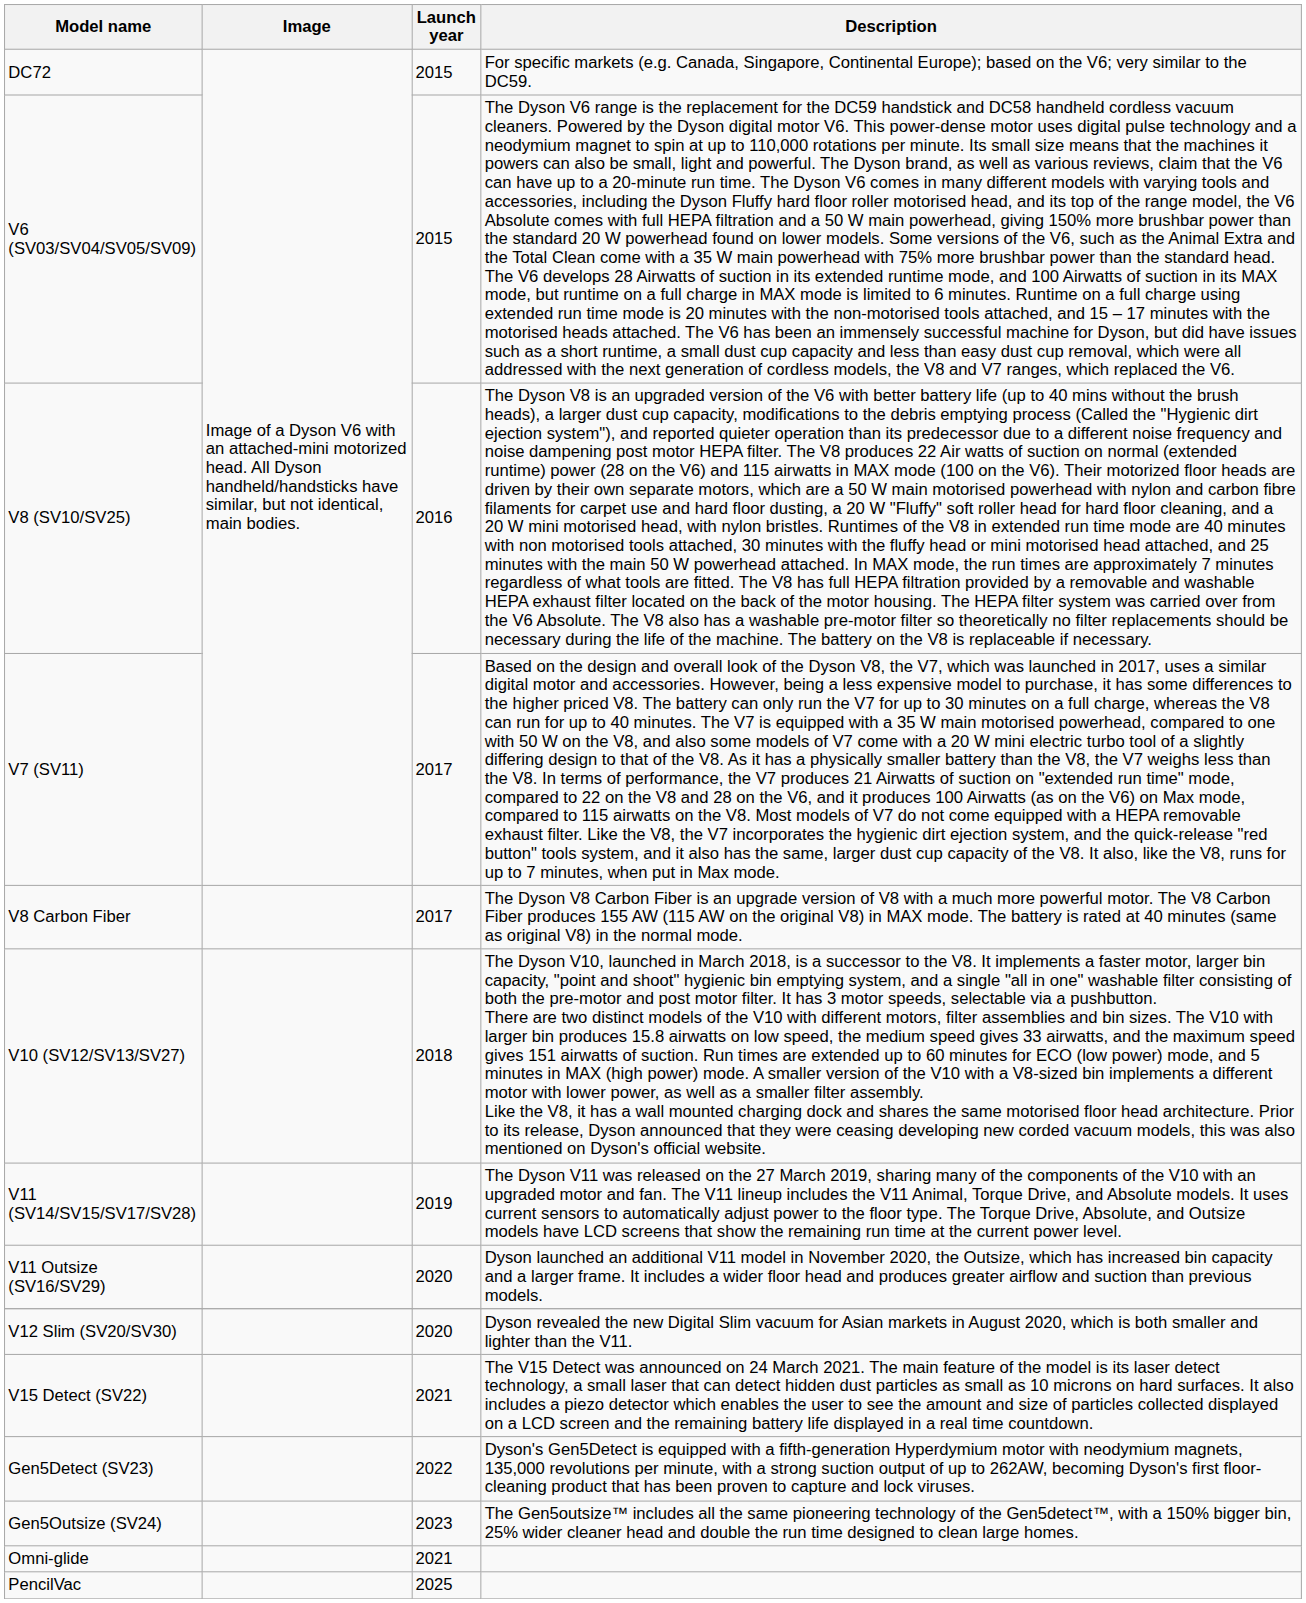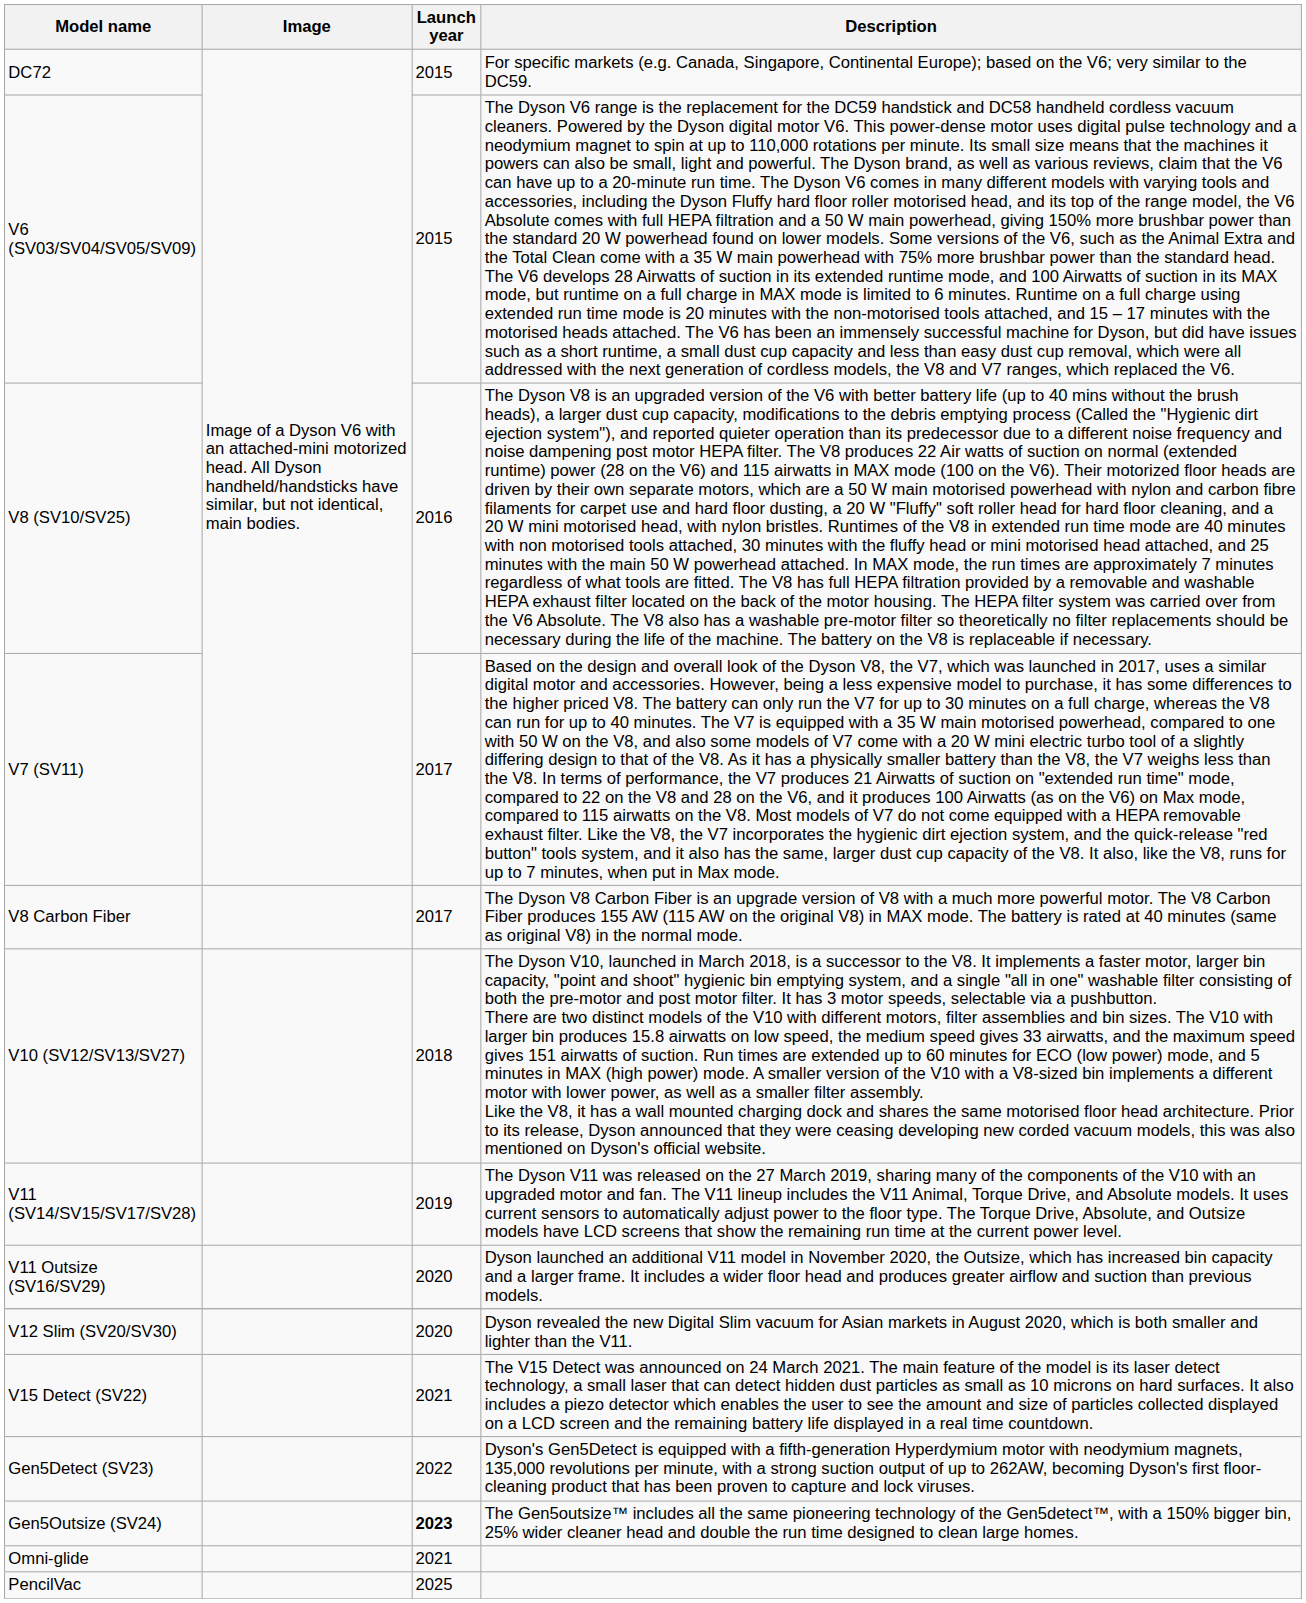(434, 1523) normal -> (434, 1523) bold
